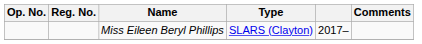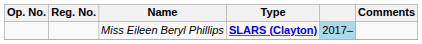(271, 30) normal -> (273, 30) bold
(333, 30) no background -> (338, 30) lightblue background
